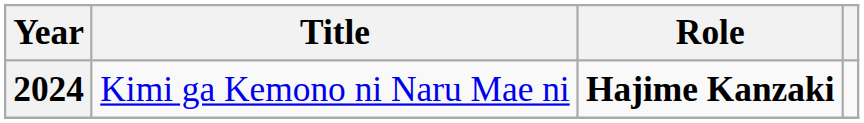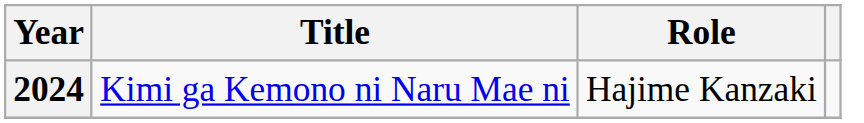(710, 88) bold -> (701, 88) normal
